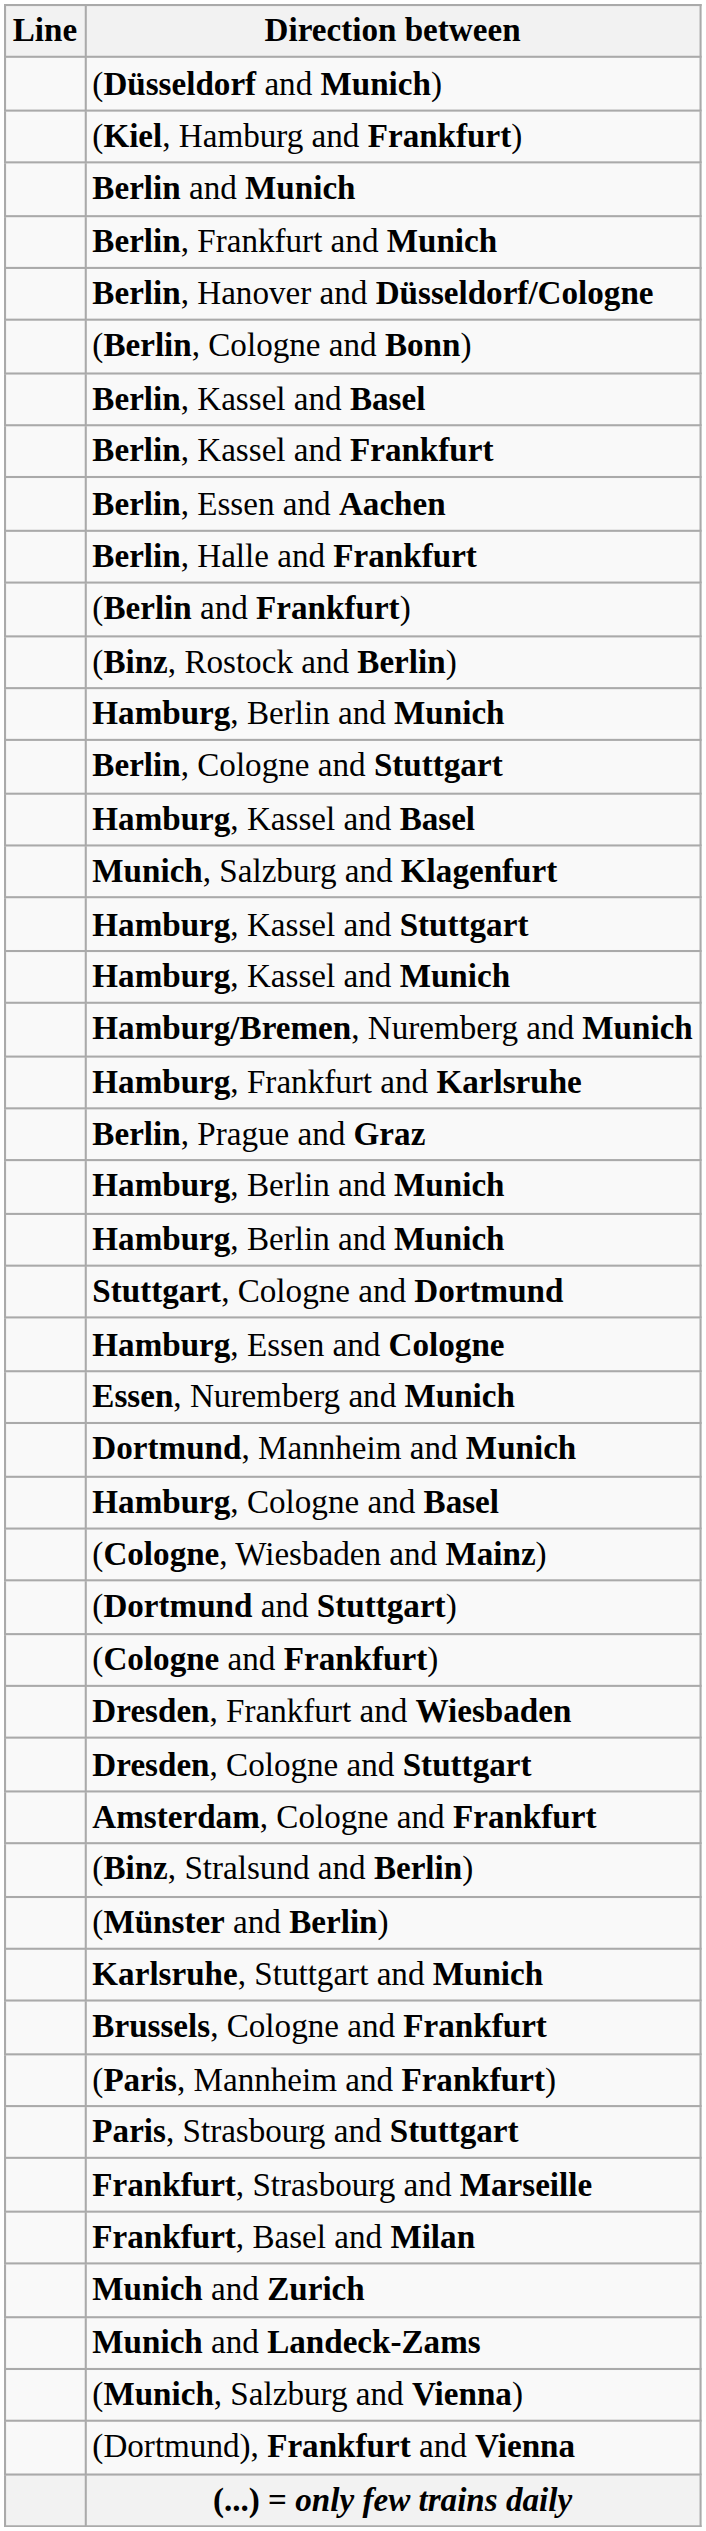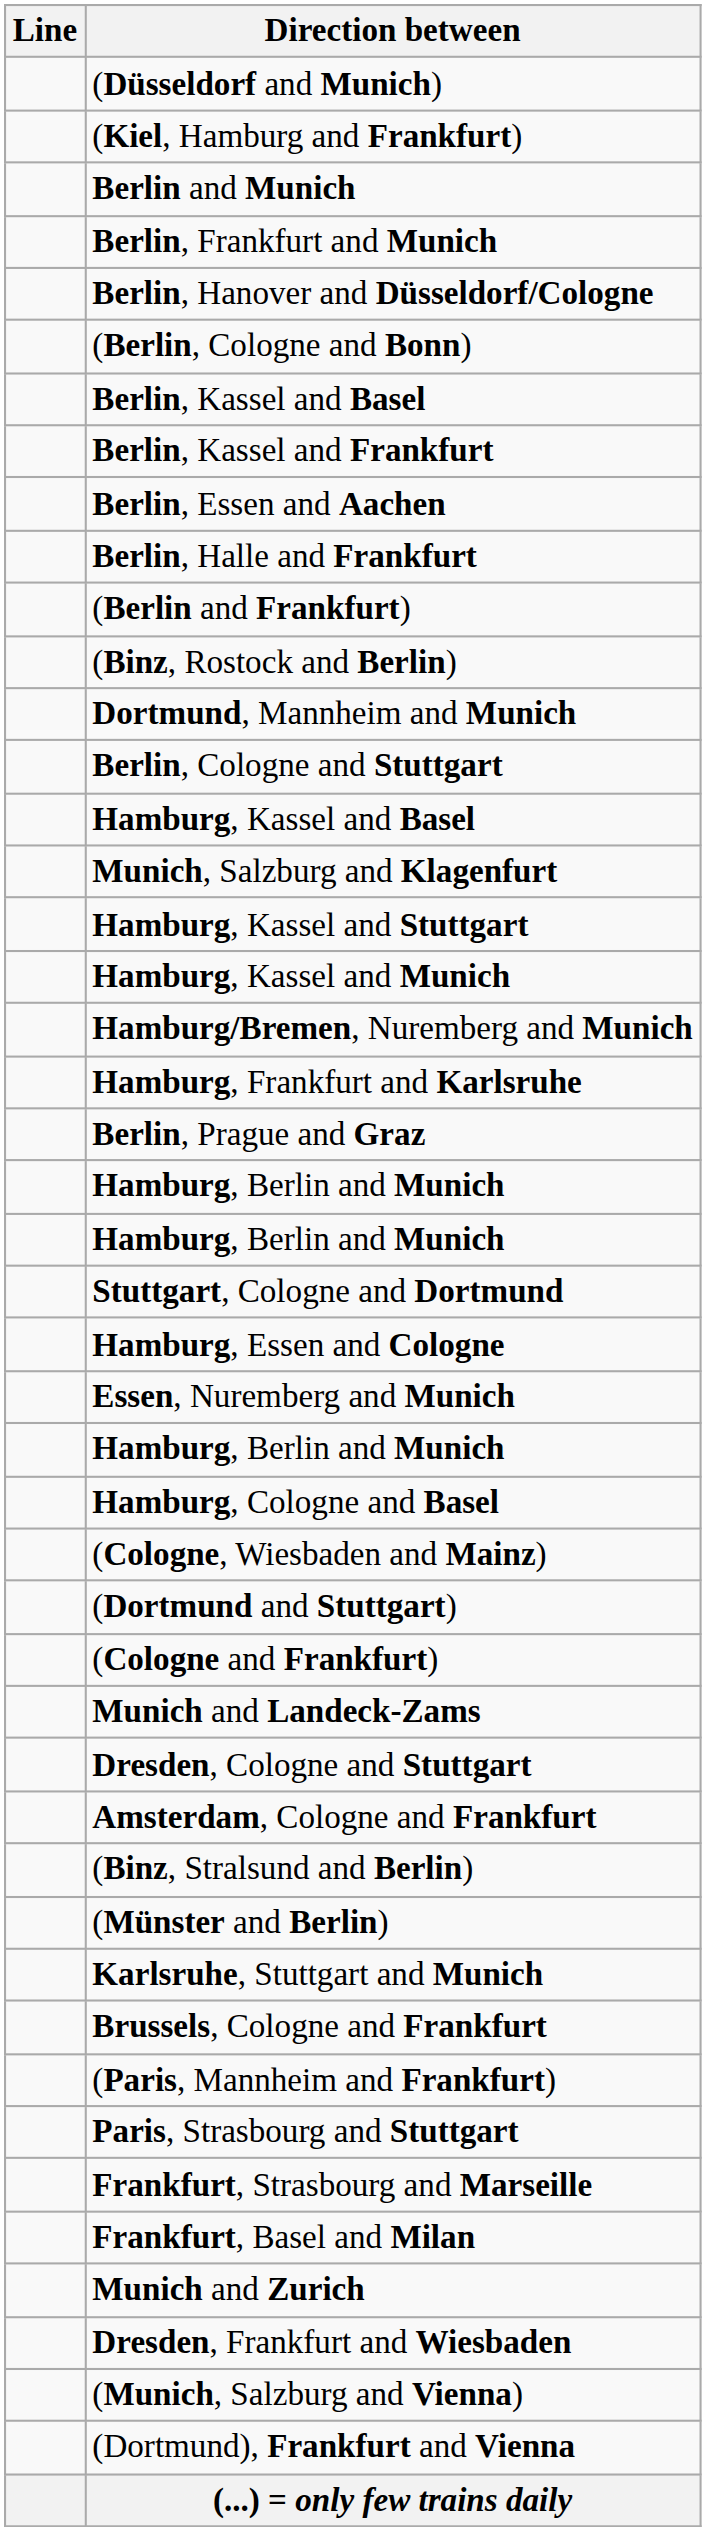(298, 713) Hamburg, Berlin and Munich -> (334, 713) Dortmund, Mannheim and Munich
(334, 1448) Dortmund, Mannheim and Munich -> (298, 1448) Hamburg, Berlin and Munich
(332, 1711) Dresden, Frankfurt and Wiesbaden -> (287, 1711) Munich and Landeck-Zams
(287, 2341) Munich and Landeck-Zams -> (332, 2341) Dresden, Frankfurt and Wiesbaden
